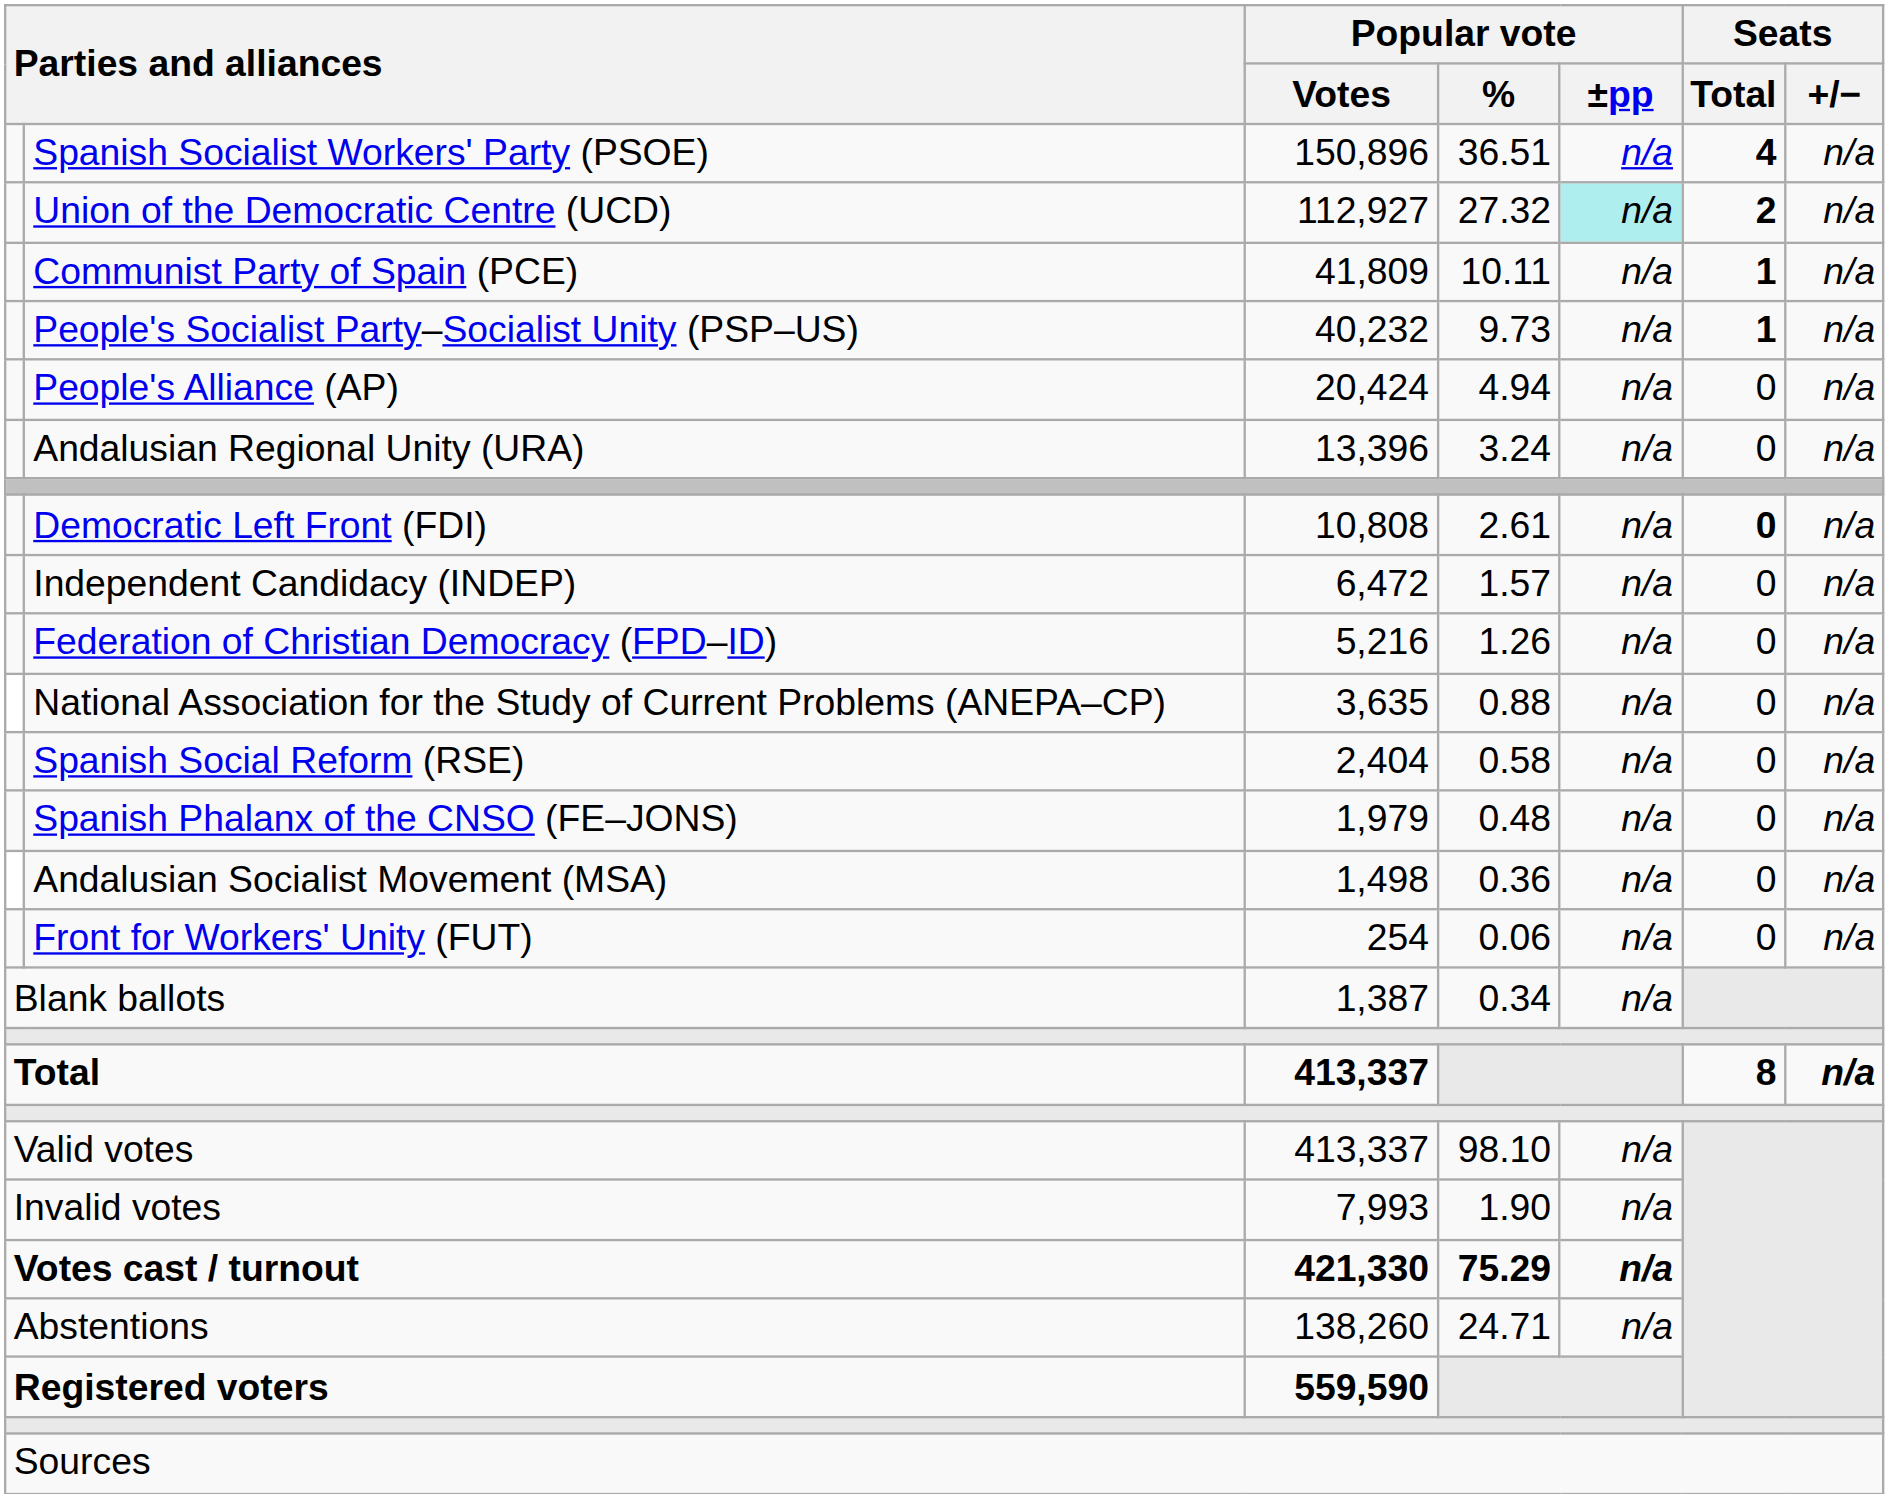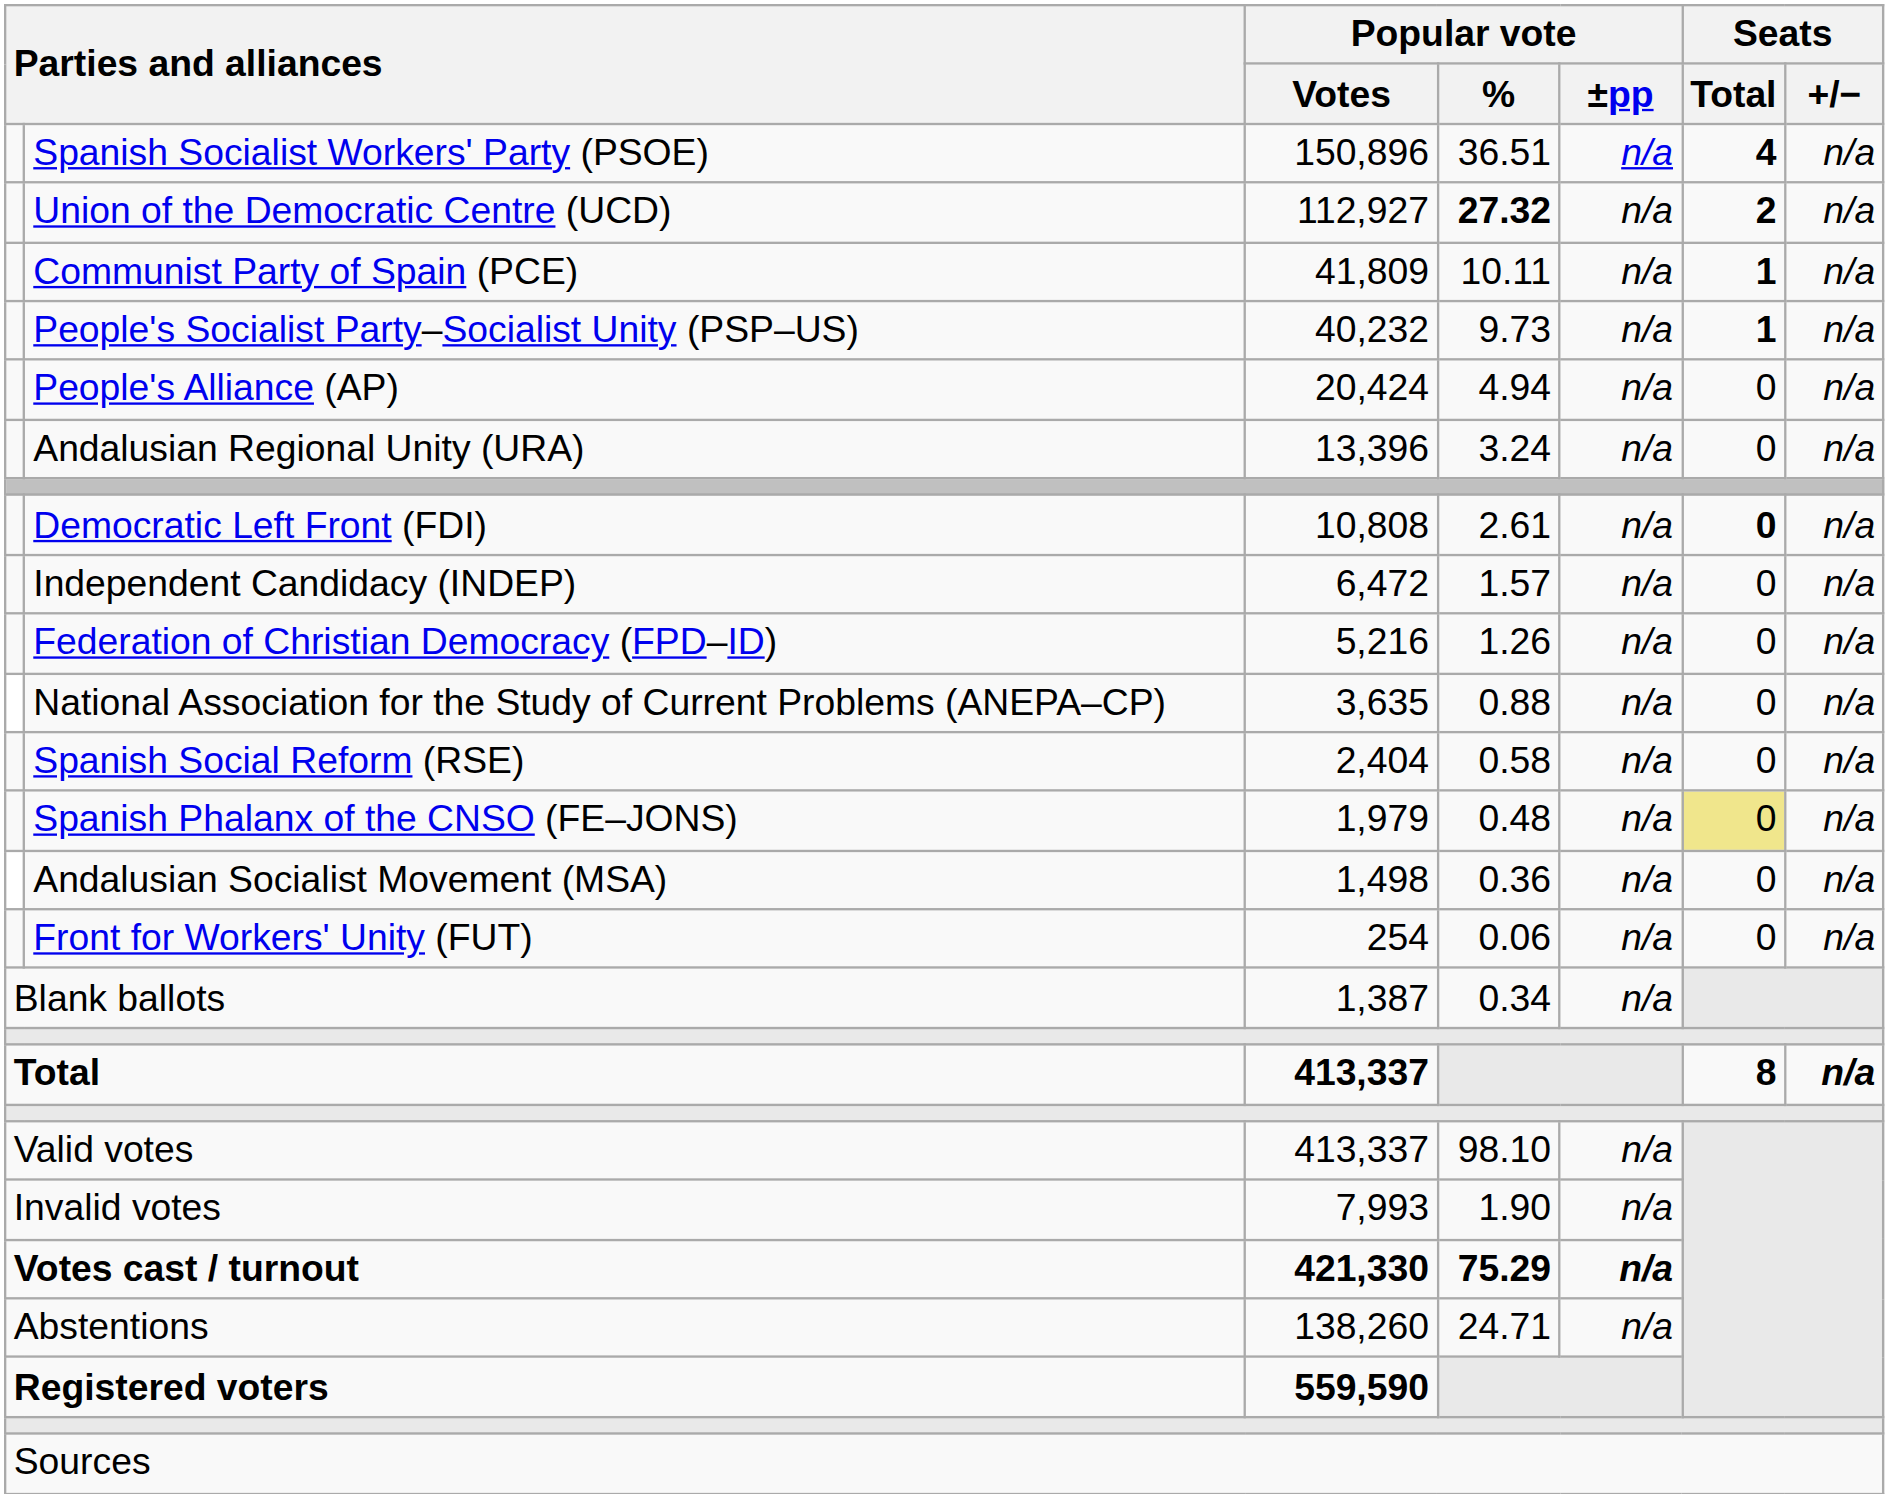(1504, 211) normal -> (1504, 211) bold
(1647, 211) paleturquoise background -> (1647, 211) no background
(1766, 819) no background -> (1766, 819) khaki background
